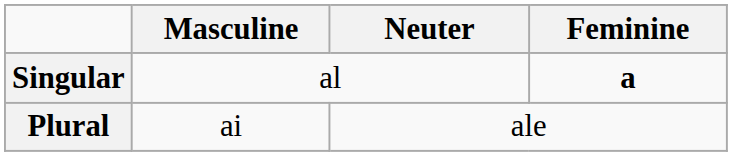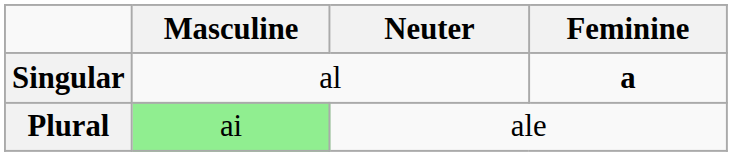(231, 126) no background -> (231, 126) lightgreen background
